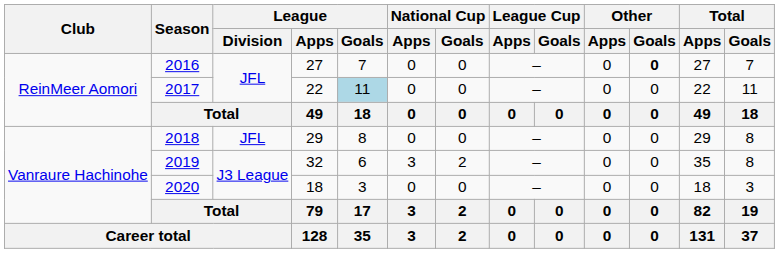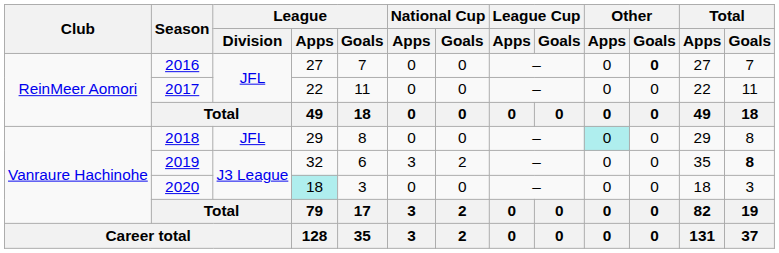(362, 89) lightblue background -> (362, 89) no background
(607, 138) no background -> (607, 138) paleturquoise background
(750, 162) normal -> (750, 162) bold
(315, 187) no background -> (315, 187) paleturquoise background
